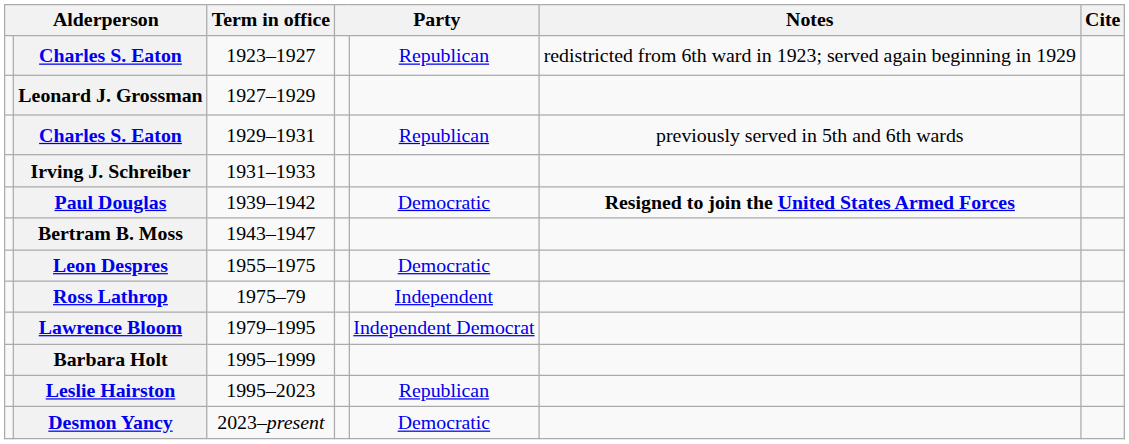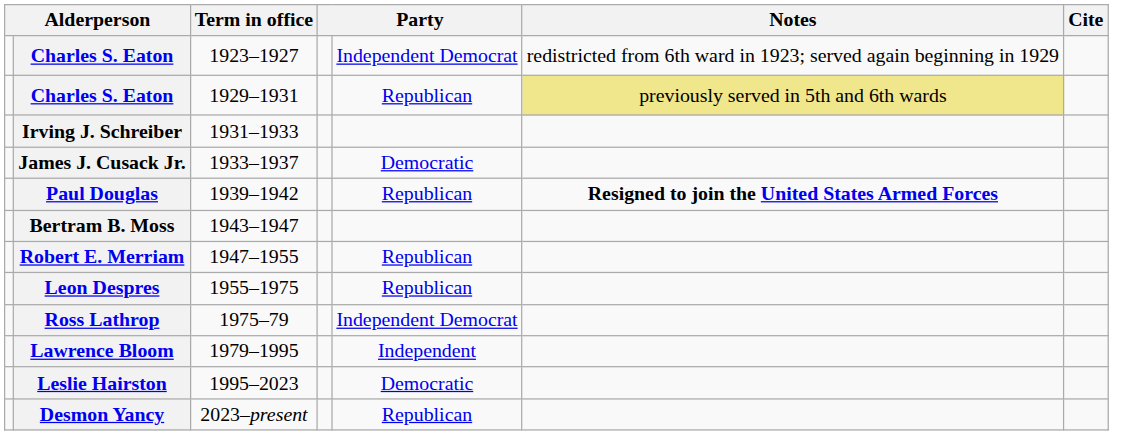(444, 55) Republican -> (427, 55) Independent Democrat
- row: (110, 95)
(810, 135) no background -> (793, 95) khaki background
+ row: (102, 162)
(444, 202) Democratic -> (427, 193) Republican
+ row: (102, 256)
(444, 265) Democratic -> (427, 288) Republican
(444, 296) Independent -> (427, 319) Independent Democrat
(444, 328) Independent Democrat -> (427, 351) Independent
- row: (110, 359)
(444, 390) Republican -> (427, 382) Democratic
(444, 422) Democratic -> (427, 414) Republican
